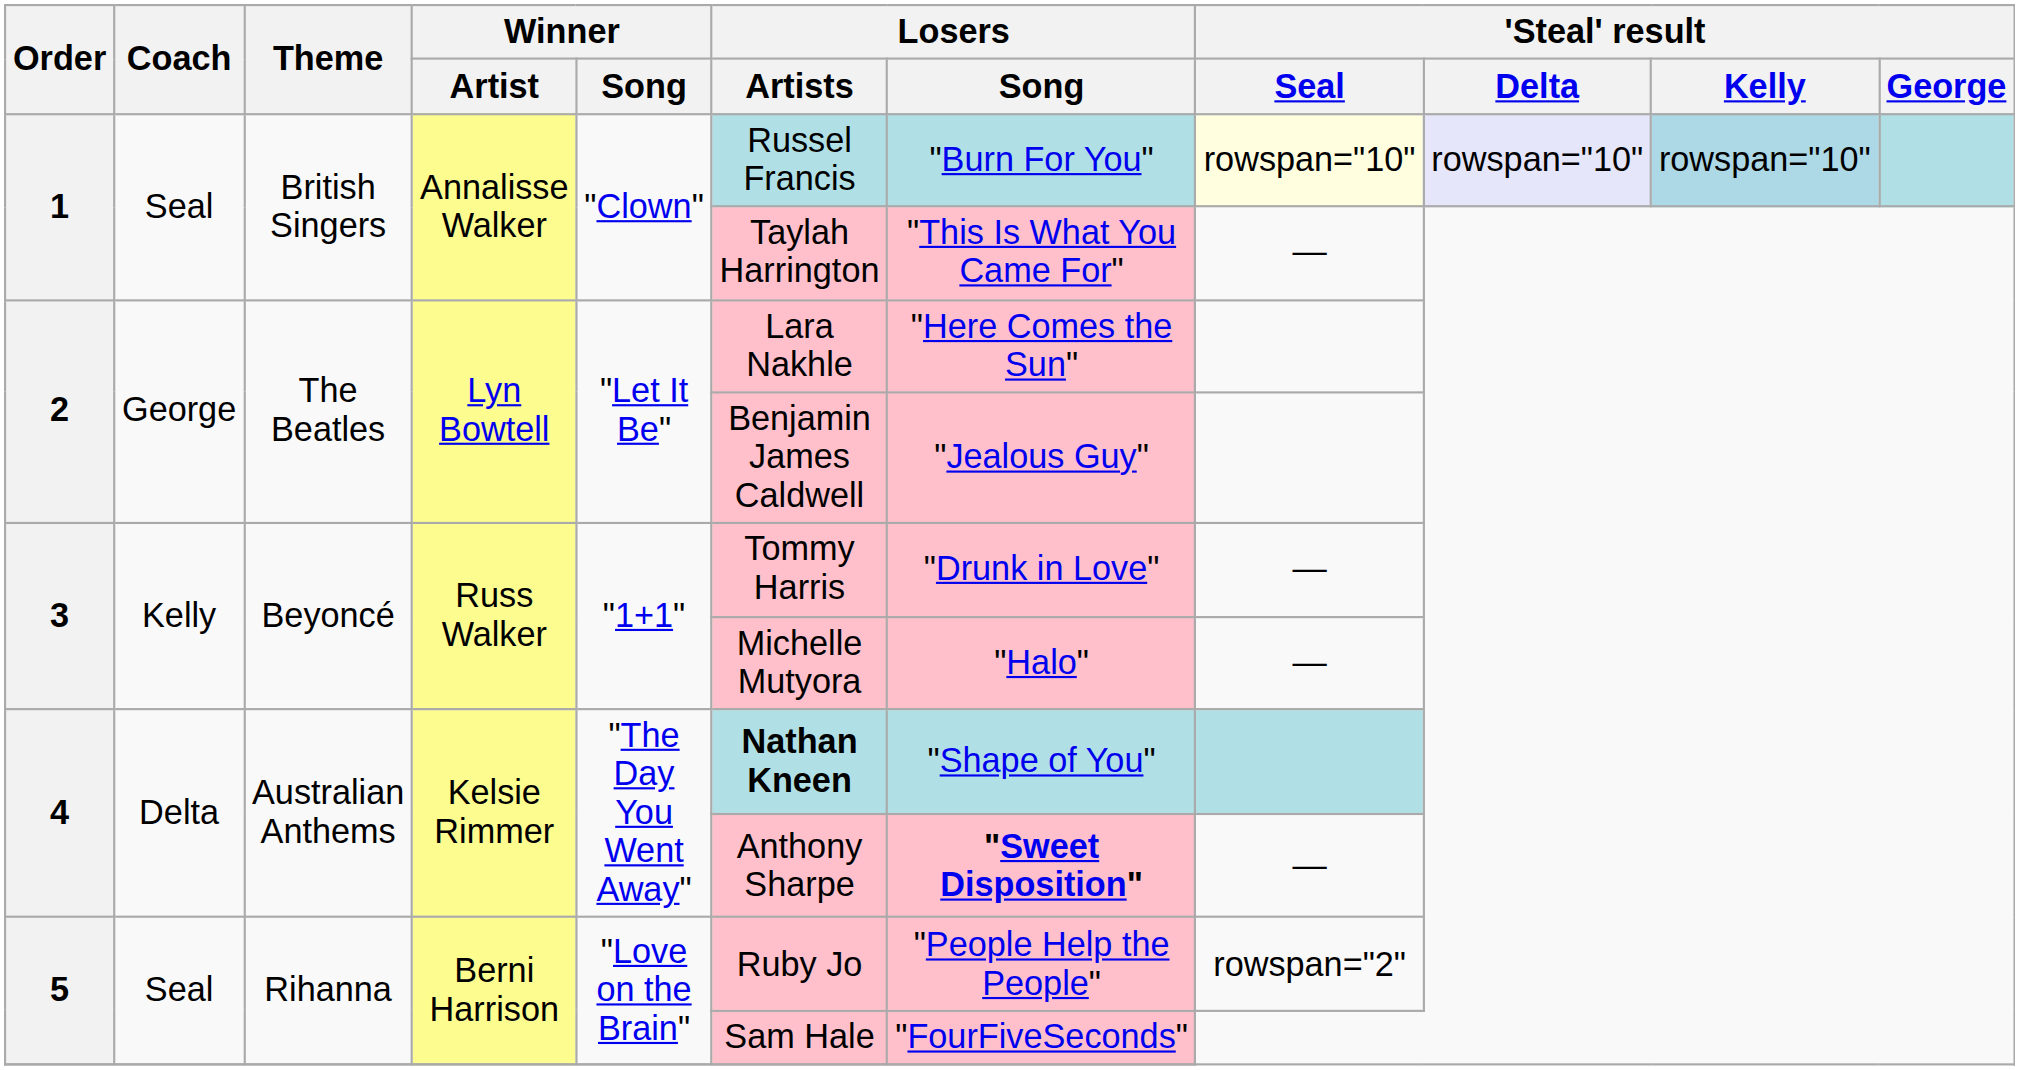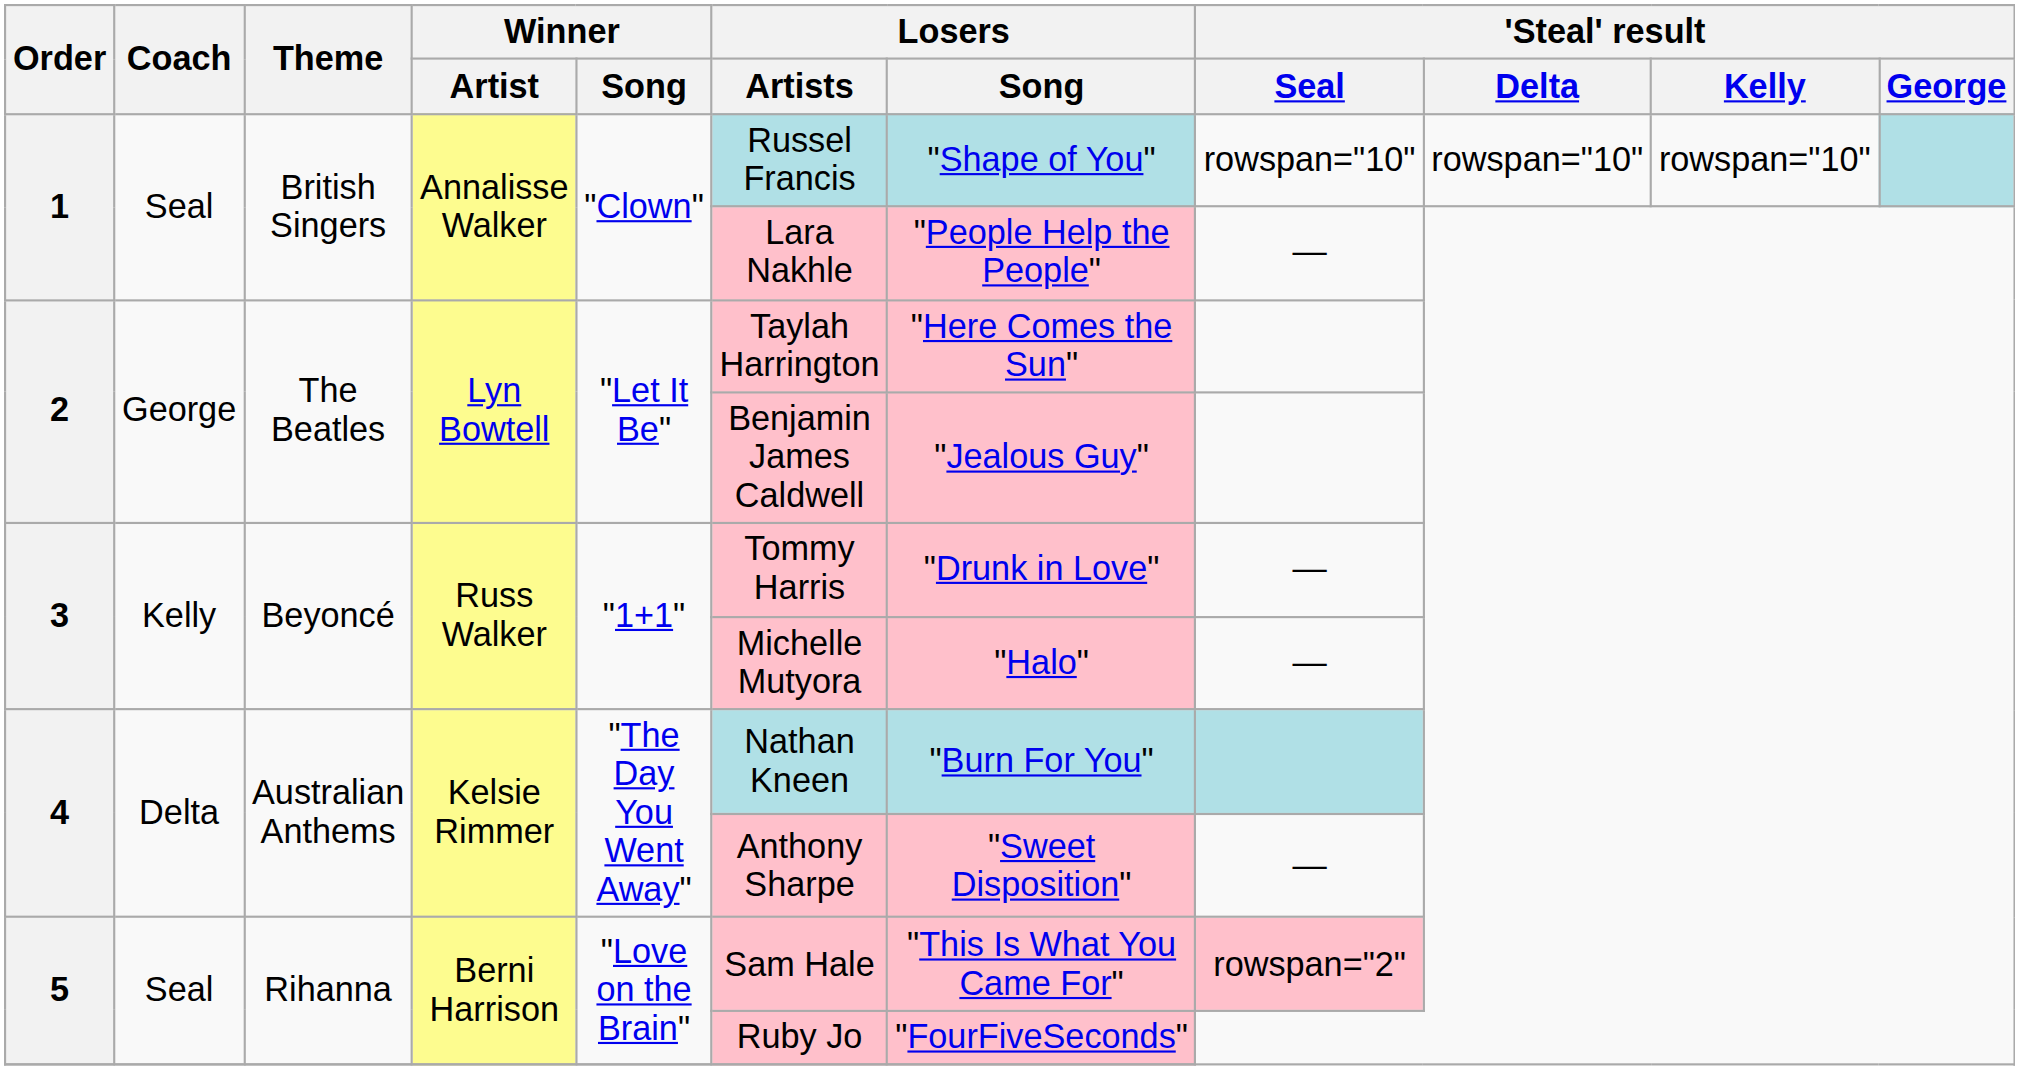(1042, 159) "Burn For You" -> (1042, 159) "Shape of You"
(1310, 159) lightyellow background -> (1310, 159) no background
(1537, 159) lavender background -> (1537, 159) no background
(1765, 159) lightblue background -> (1765, 159) no background
(800, 252) Taylah Harrington -> (800, 252) Lara Nakhle
(1042, 252) "This Is What You Came For" -> (1042, 252) "People Help the People"
(800, 345) Lara Nakhle -> (800, 345) Taylah Harrington
(800, 760) bold -> (800, 760) normal
(1042, 760) "Shape of You" -> (1042, 760) "Burn For You"
(1042, 864) bold -> (1042, 864) normal
(800, 963) Ruby Jo -> (800, 963) Sam Hale
(1042, 963) "People Help the People" -> (1042, 963) "This Is What You Came For"
(1310, 963) no background -> (1310, 963) pink background
(800, 1036) Sam Hale -> (800, 1036) Ruby Jo
